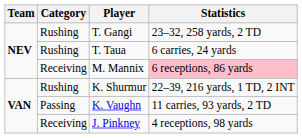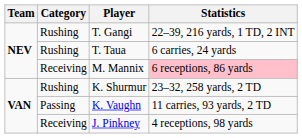(206, 32) 23–32, 258 yards, 2 TD -> (223, 32) 22–39, 216 yards, 1 TD, 2 INT
(223, 87) 22–39, 216 yards, 1 TD, 2 INT -> (206, 87) 23–32, 258 yards, 2 TD
